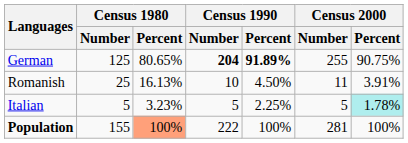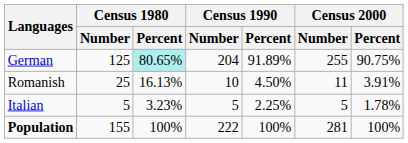(161, 60) no background -> (161, 60) paleturquoise background
(228, 60) bold -> (228, 60) normal
(268, 60) bold -> (270, 60) normal
(382, 104) paleturquoise background -> (382, 104) no background
(166, 127) lightsalmon background -> (166, 127) no background
